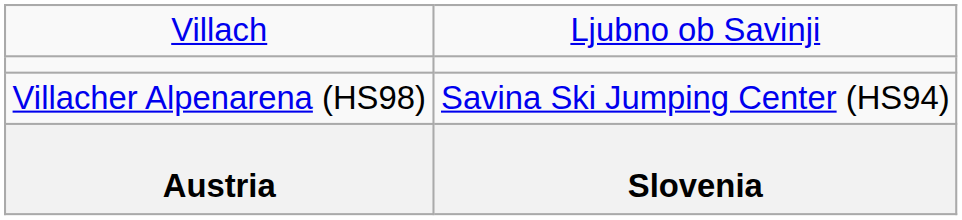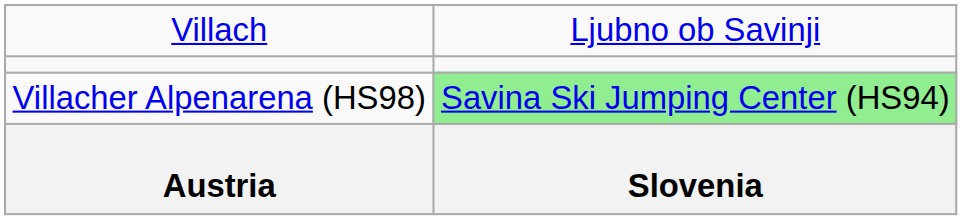(695, 97) no background -> (695, 97) lightgreen background
